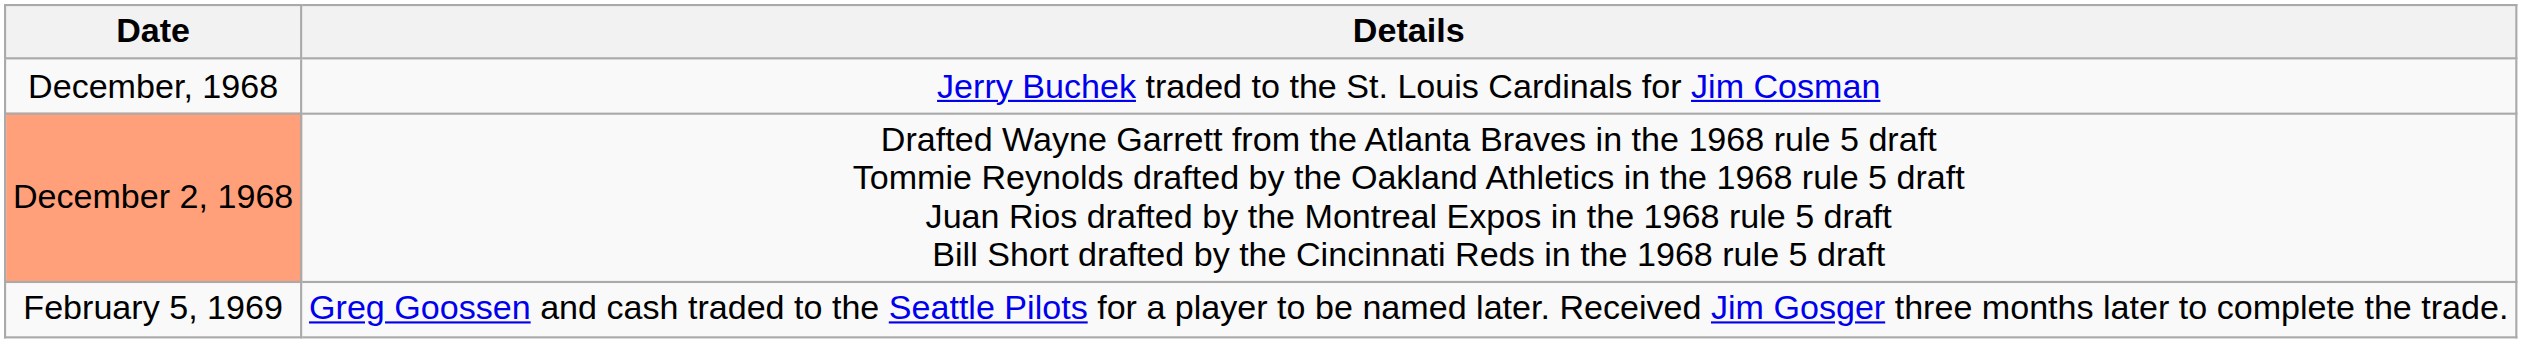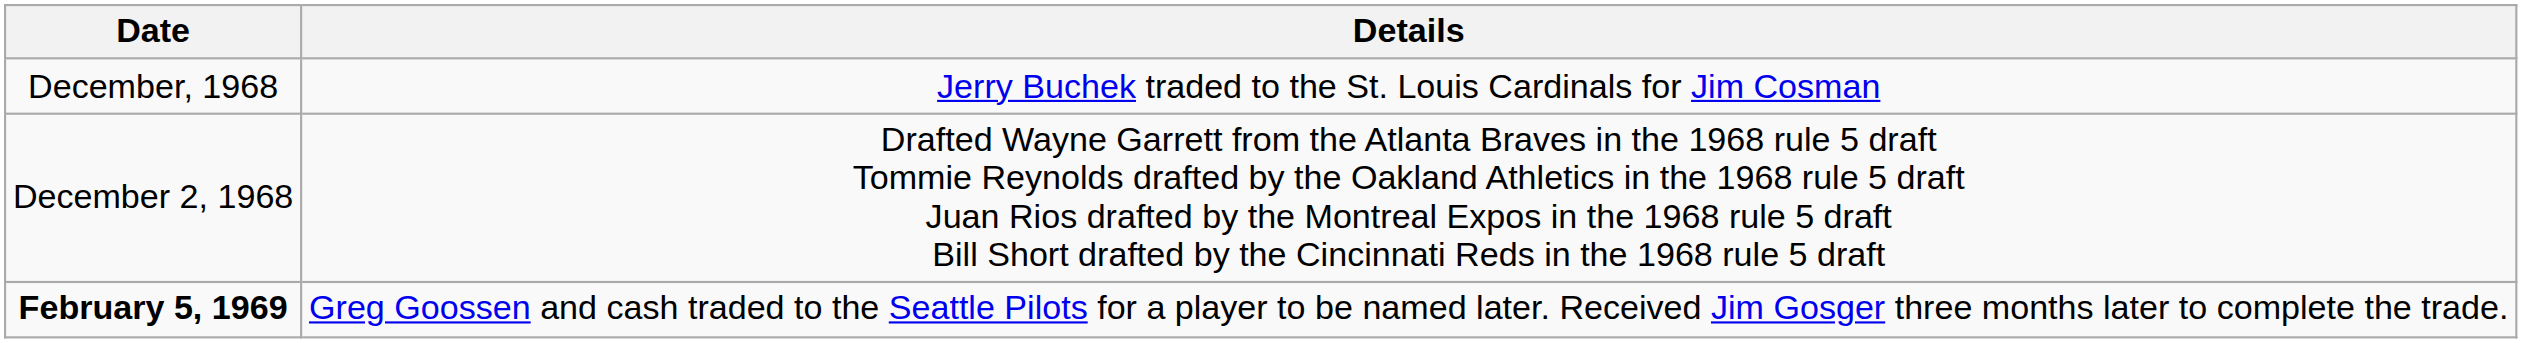(153, 197) lightsalmon background -> (153, 197) no background
(153, 308) normal -> (153, 308) bold
